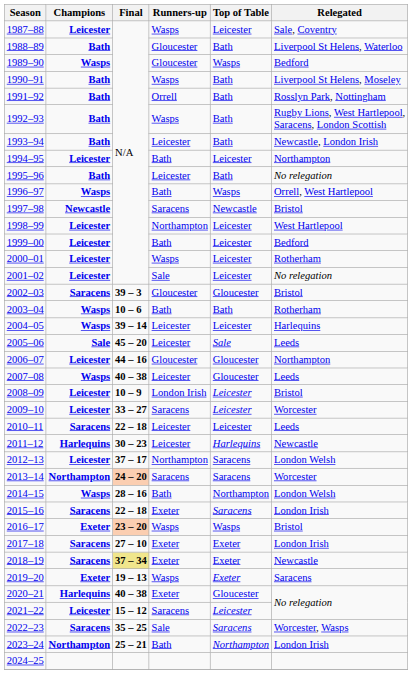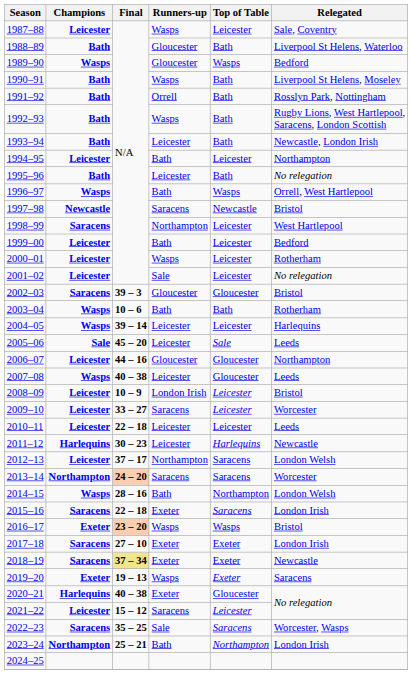(90, 225) Leicester -> (90, 225) Saracens
(90, 426) Saracens -> (90, 426) Leicester
